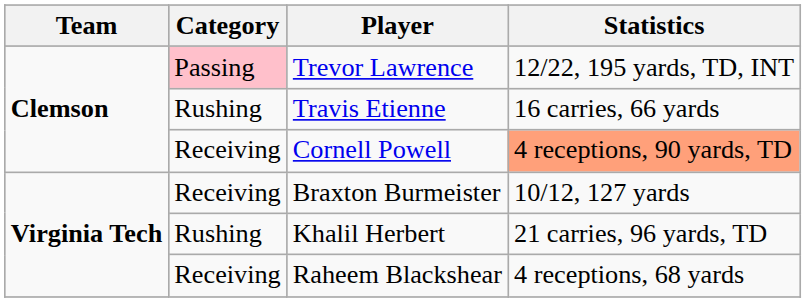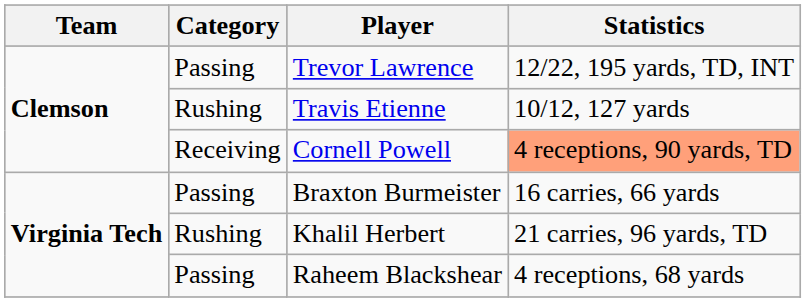(214, 67) pink background -> (214, 67) no background
(617, 108) 16 carries, 66 yards -> (602, 108) 10/12, 127 yards
(228, 192) Receiving -> (214, 192) Passing
(602, 192) 10/12, 127 yards -> (617, 192) 16 carries, 66 yards
(228, 275) Receiving -> (214, 275) Passing
